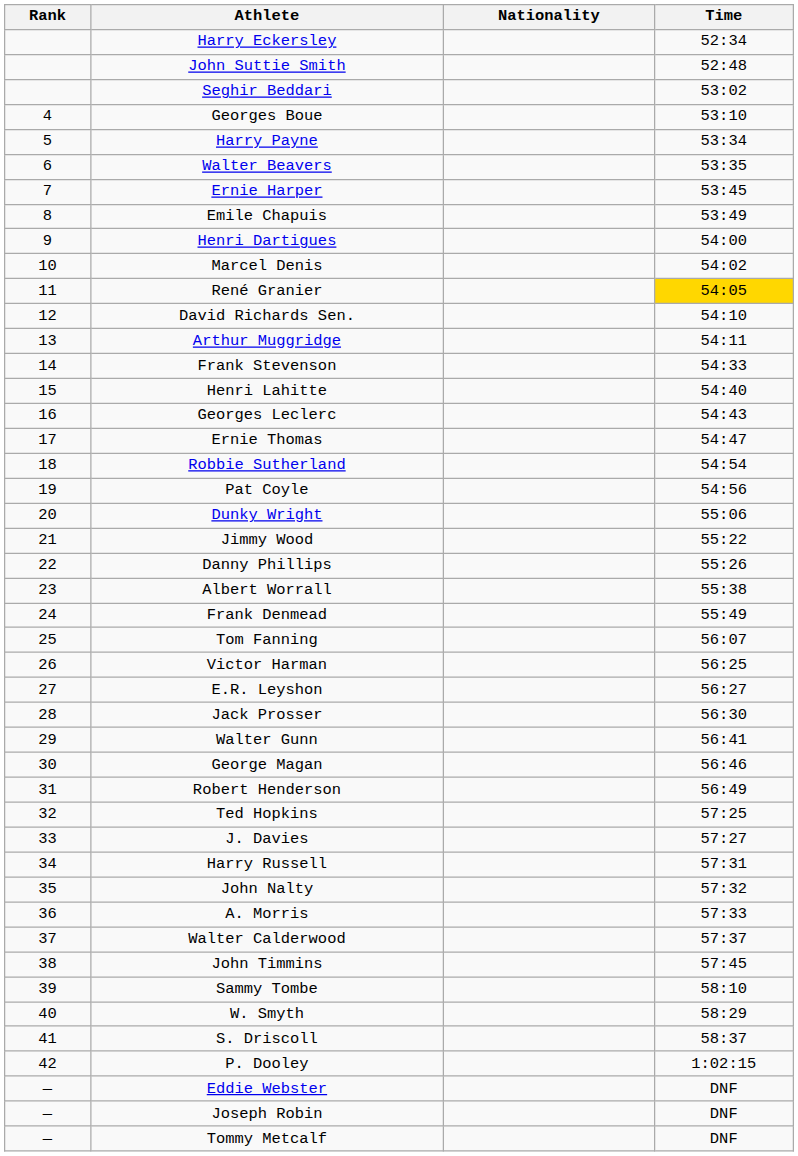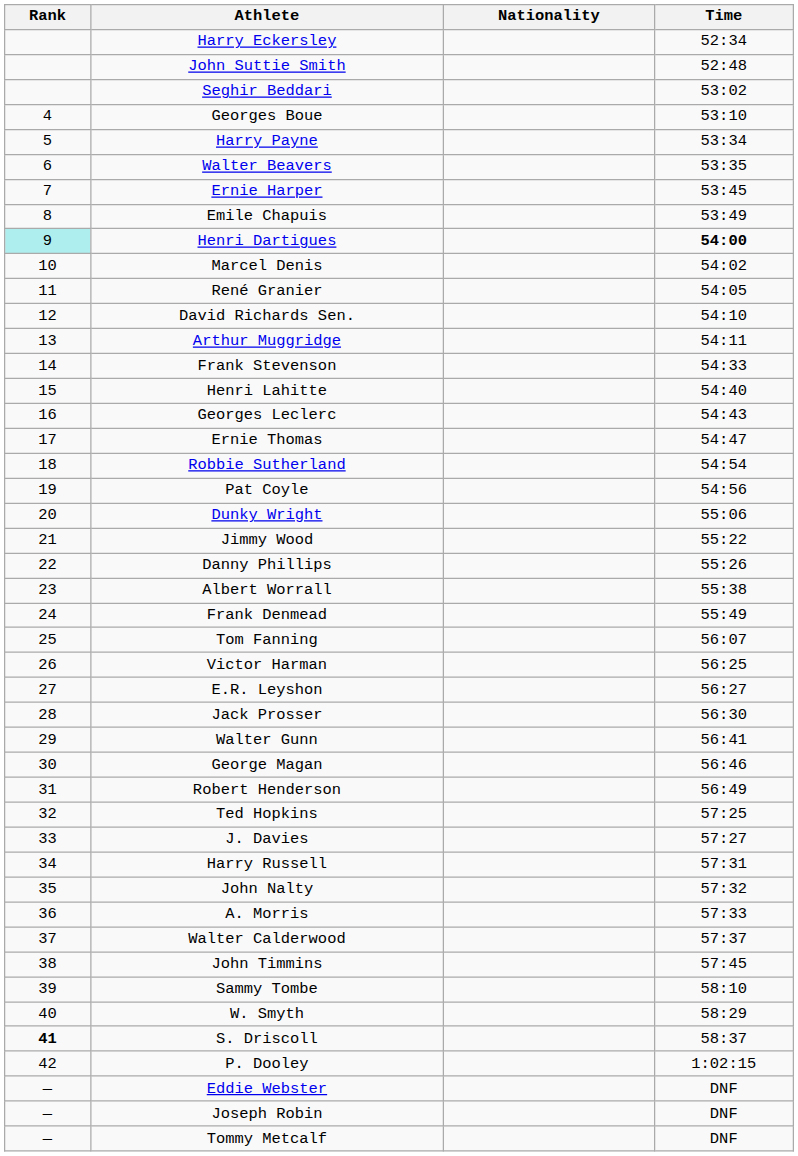(47, 242) no background -> (47, 242) paleturquoise background
(724, 242) normal -> (724, 242) bold
(724, 292) gold background -> (724, 292) no background
(47, 1039) normal -> (47, 1039) bold
